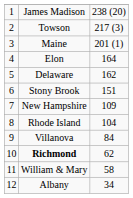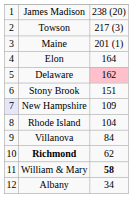(109, 75) no background -> (109, 75) pink background
(12, 106) no background -> (12, 106) lavender background
(109, 169) normal -> (109, 169) bold
